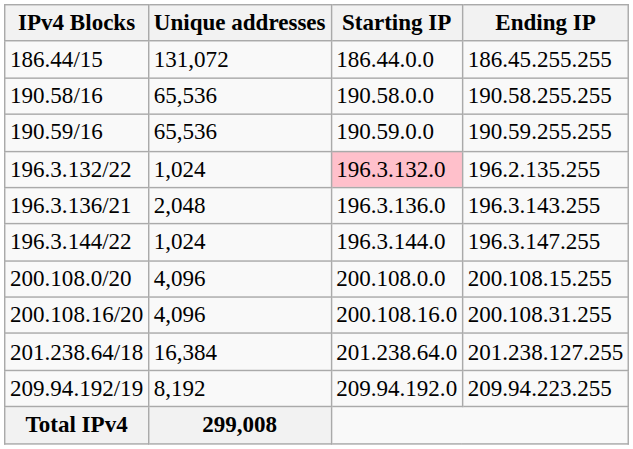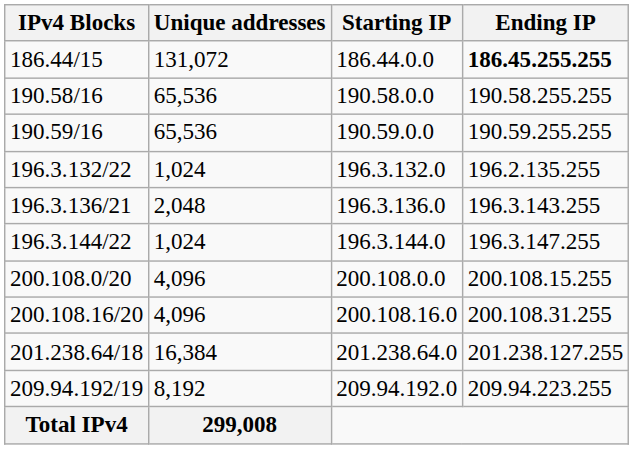(540, 59) normal -> (540, 59) bold
(391, 168) pink background -> (391, 168) no background
